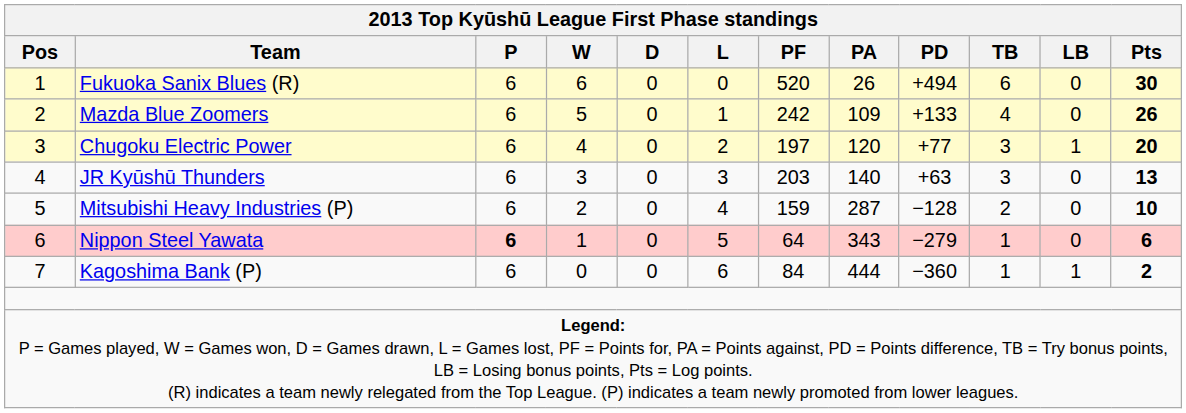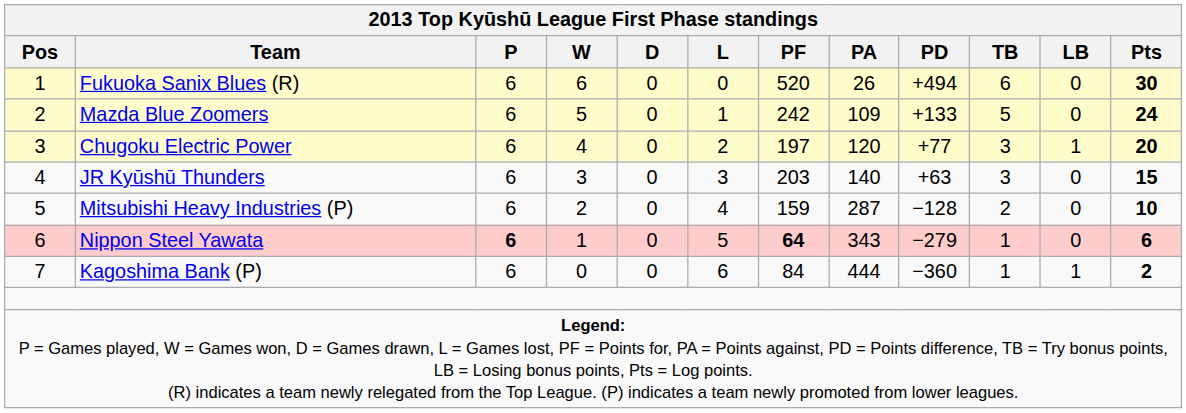(1005, 114) 4 -> (1005, 114) 5
(1146, 114) 26 -> (1146, 114) 24
(1146, 177) 13 -> (1146, 177) 15
(793, 240) normal -> (793, 240) bold
